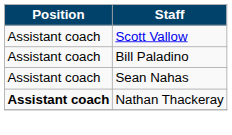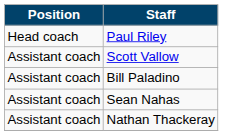+ row: (137, 36)
(58, 99) bold -> (54, 120) normal
